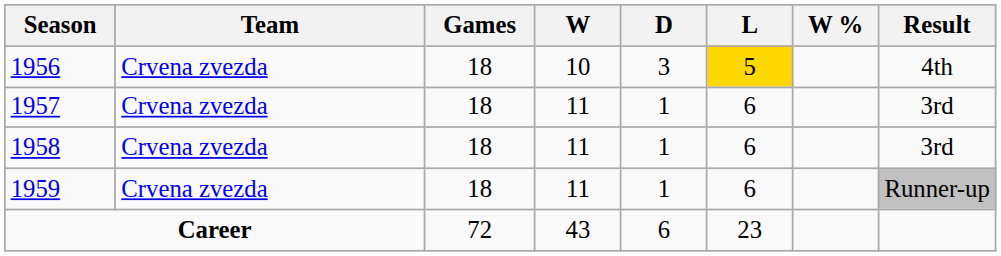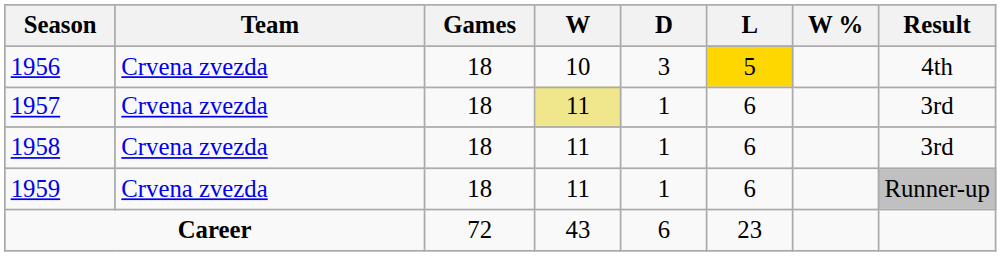(578, 107) no background -> (578, 107) khaki background
